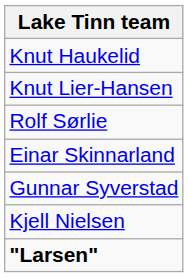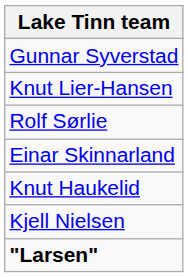(75, 55) Knut Haukelid -> (94, 55) Gunnar Syverstad
(94, 188) Gunnar Syverstad -> (75, 188) Knut Haukelid
